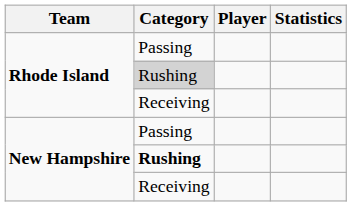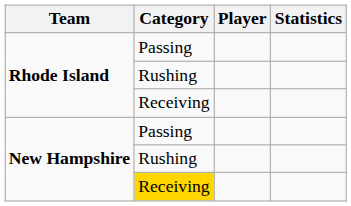(168, 74) lightgrey background -> (168, 74) no background
(170, 158) bold -> (168, 158) normal
(174, 186) no background -> (174, 186) gold background
